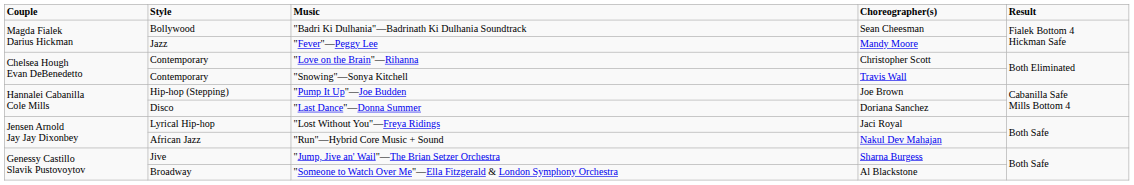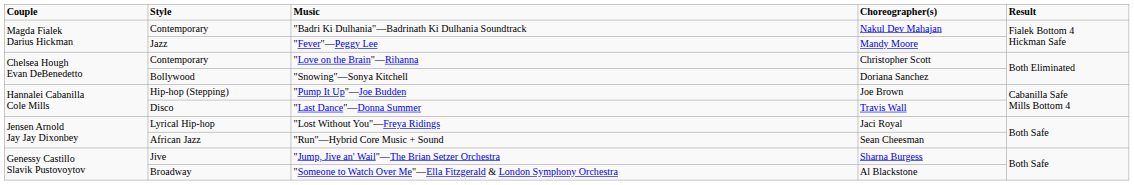(172, 28) Bollywood -> (179, 28) Contemporary
(892, 28) Sean Cheesman -> (901, 28) Nakul Dev Mahajan
(179, 76) Contemporary -> (172, 76) Bollywood
(883, 76) Travis Wall -> (894, 76) Doriana Sanchez
(894, 108) Doriana Sanchez -> (883, 108) Travis Wall
(901, 140) Nakul Dev Mahajan -> (892, 140) Sean Cheesman
